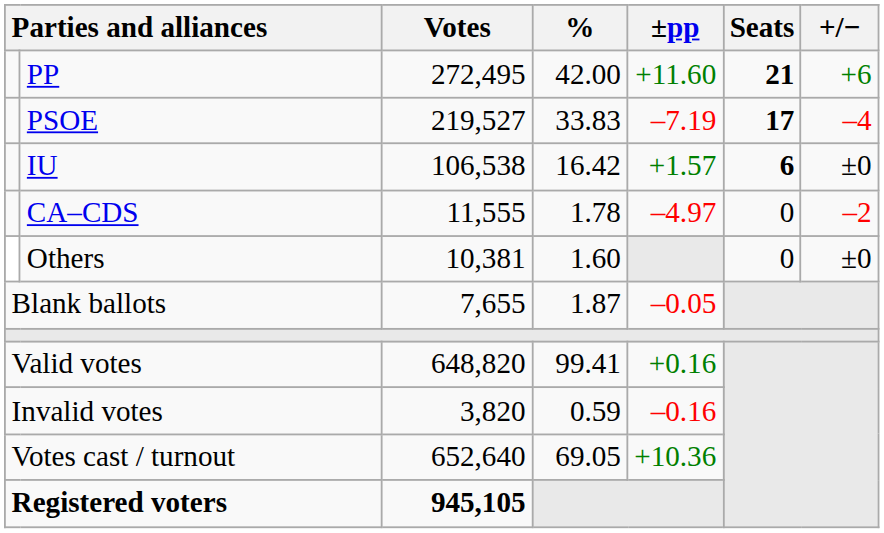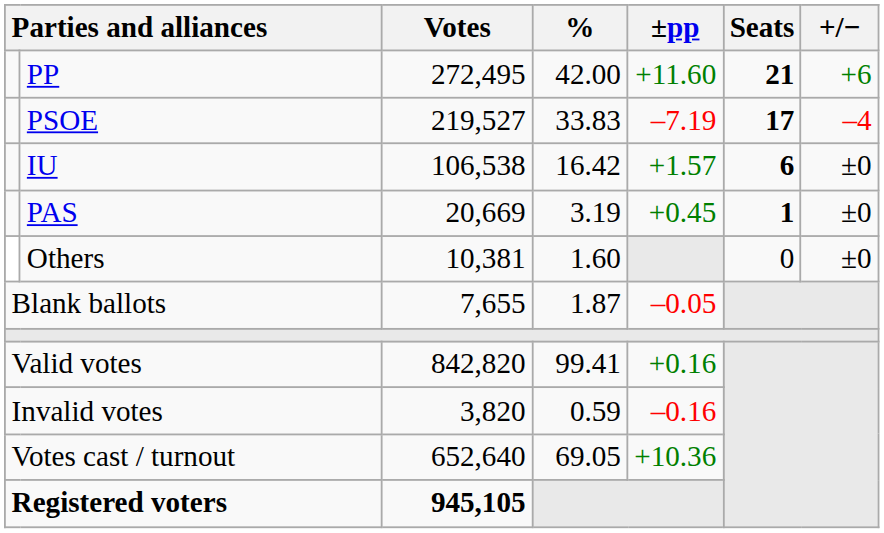+ row: (52, 212)
- row: (83, 212)
(478, 364) 648,820 -> (478, 364) 842,820
